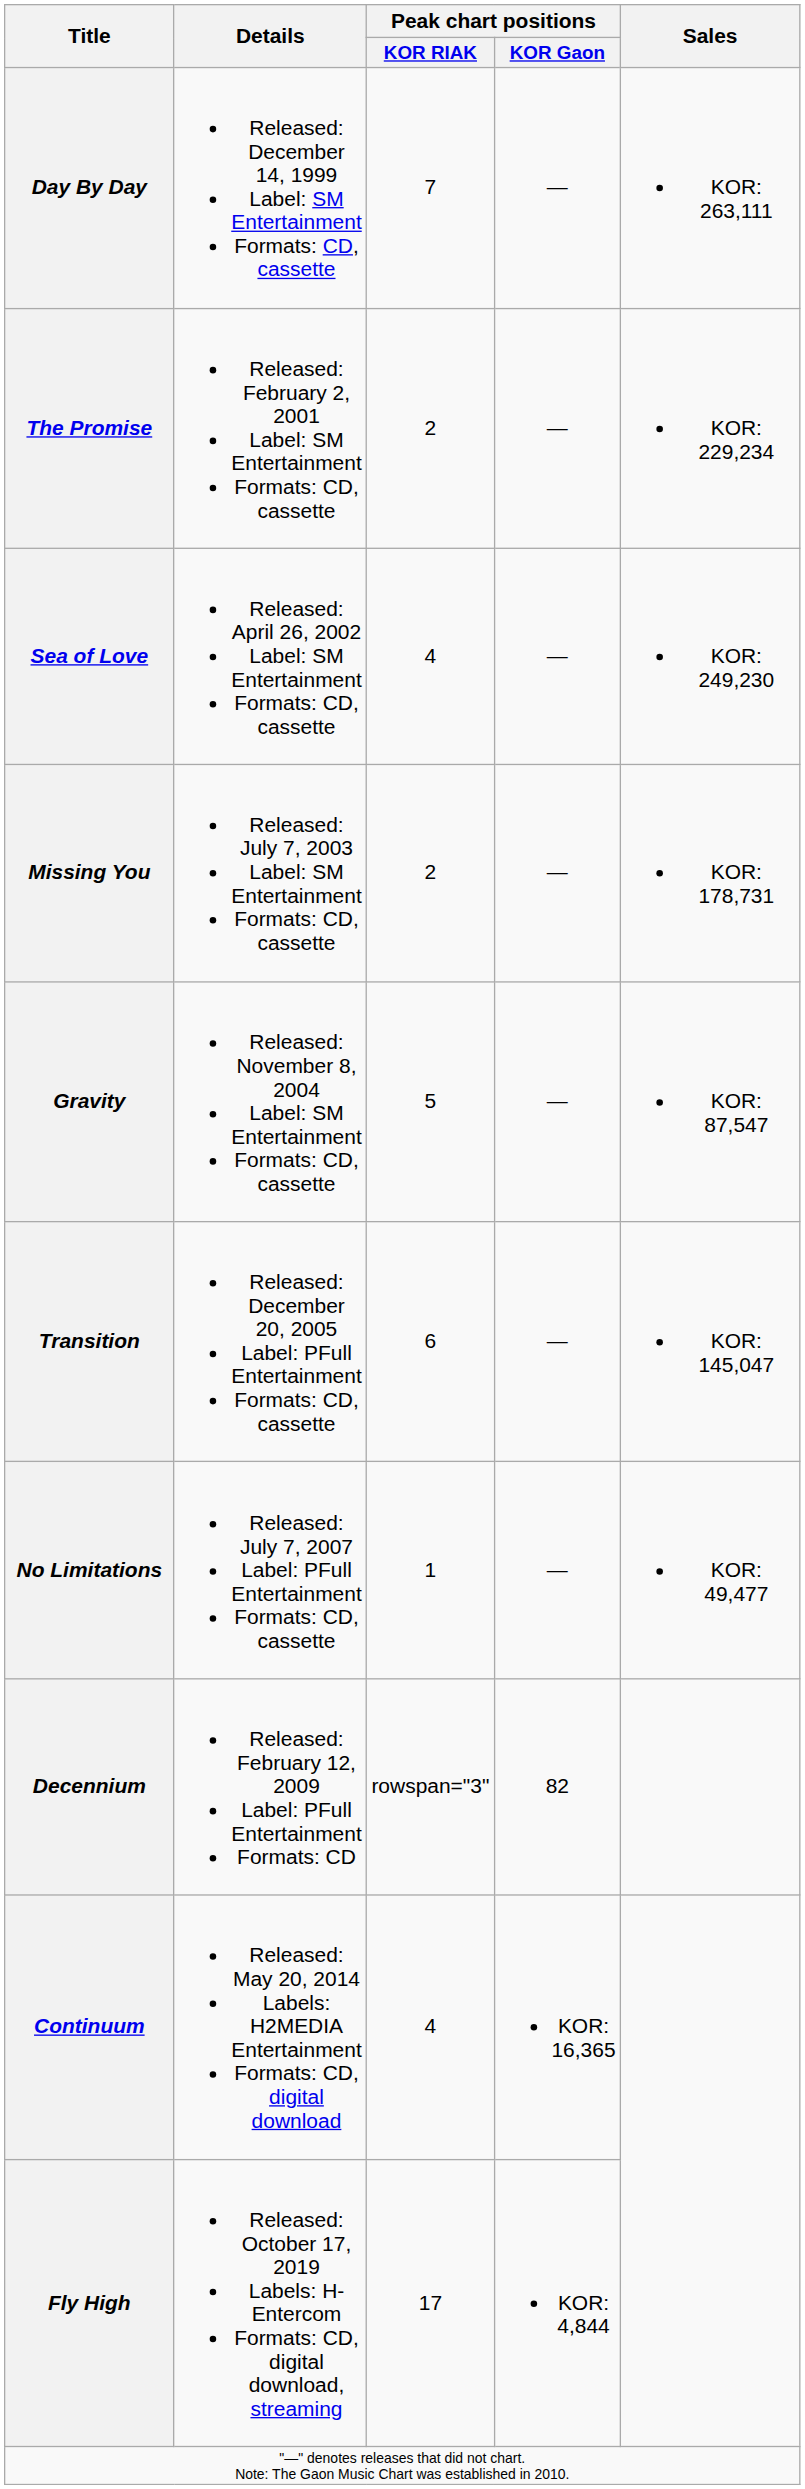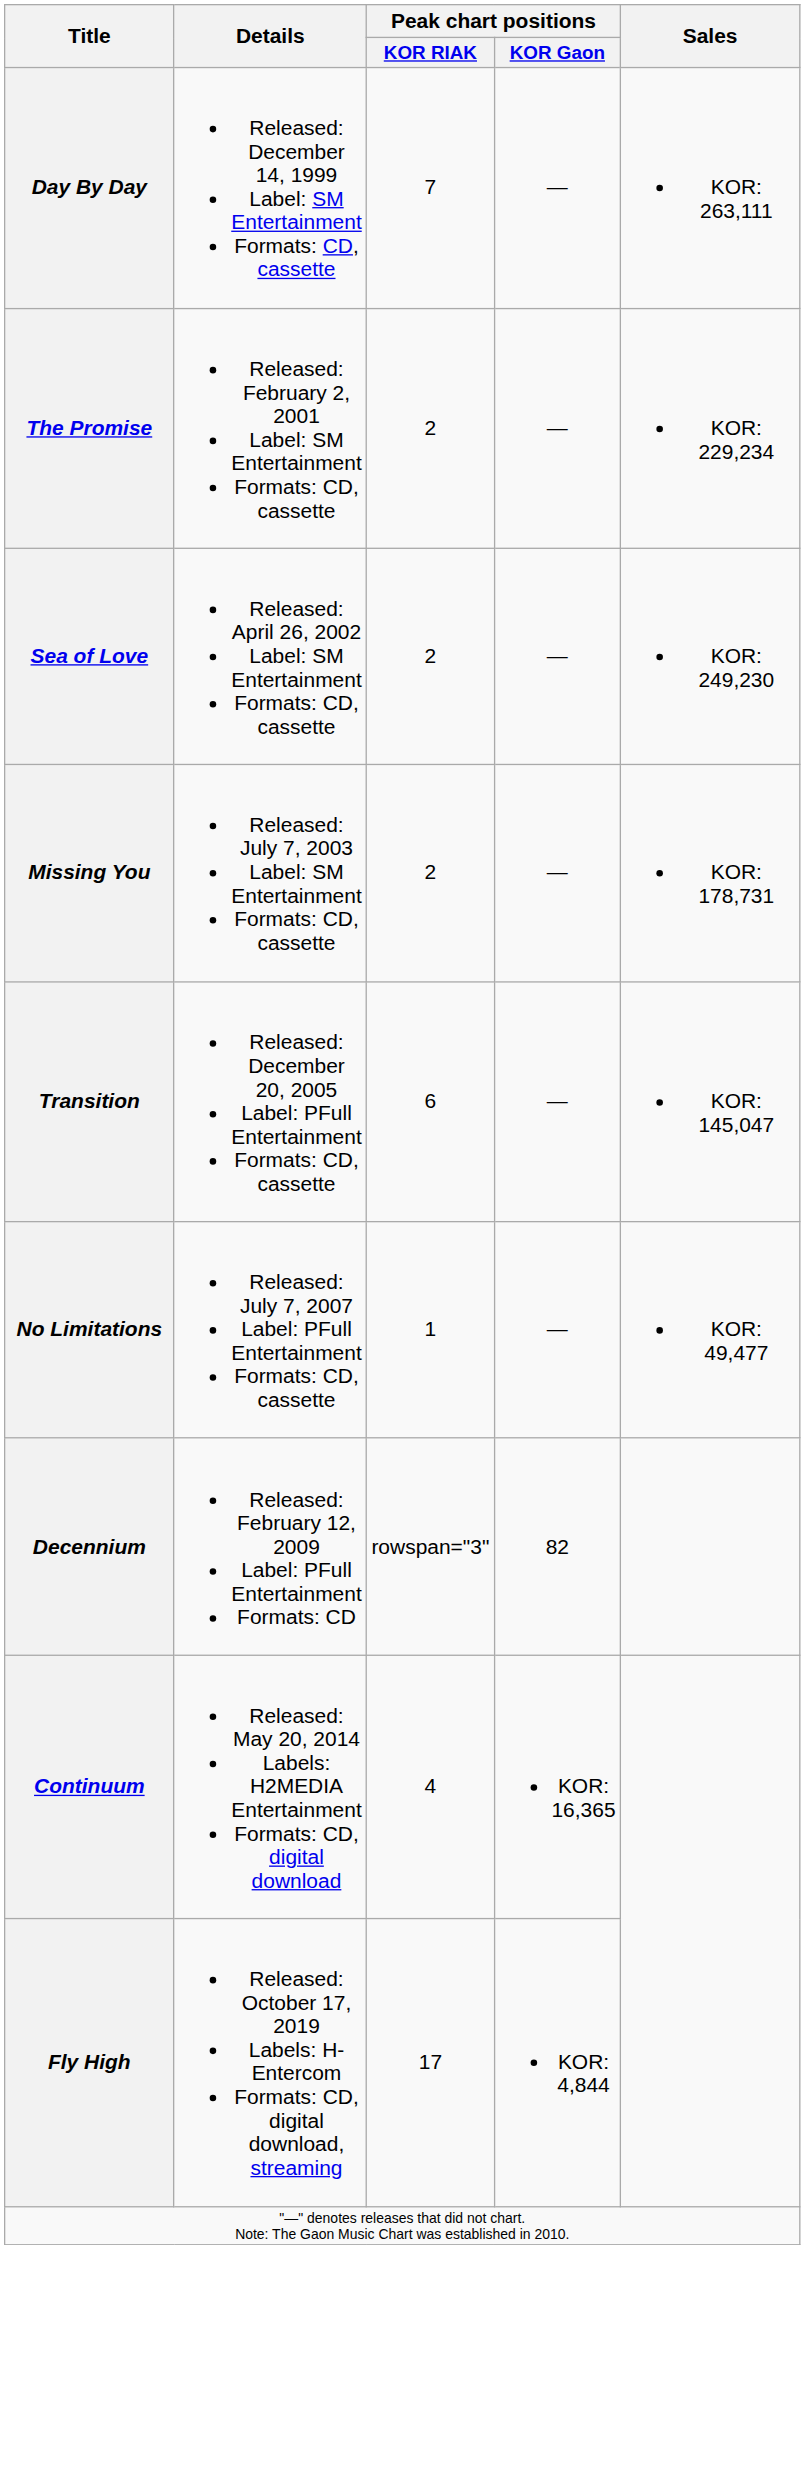(430, 656) 4 -> (430, 656) 2
- row: (89, 1101)
